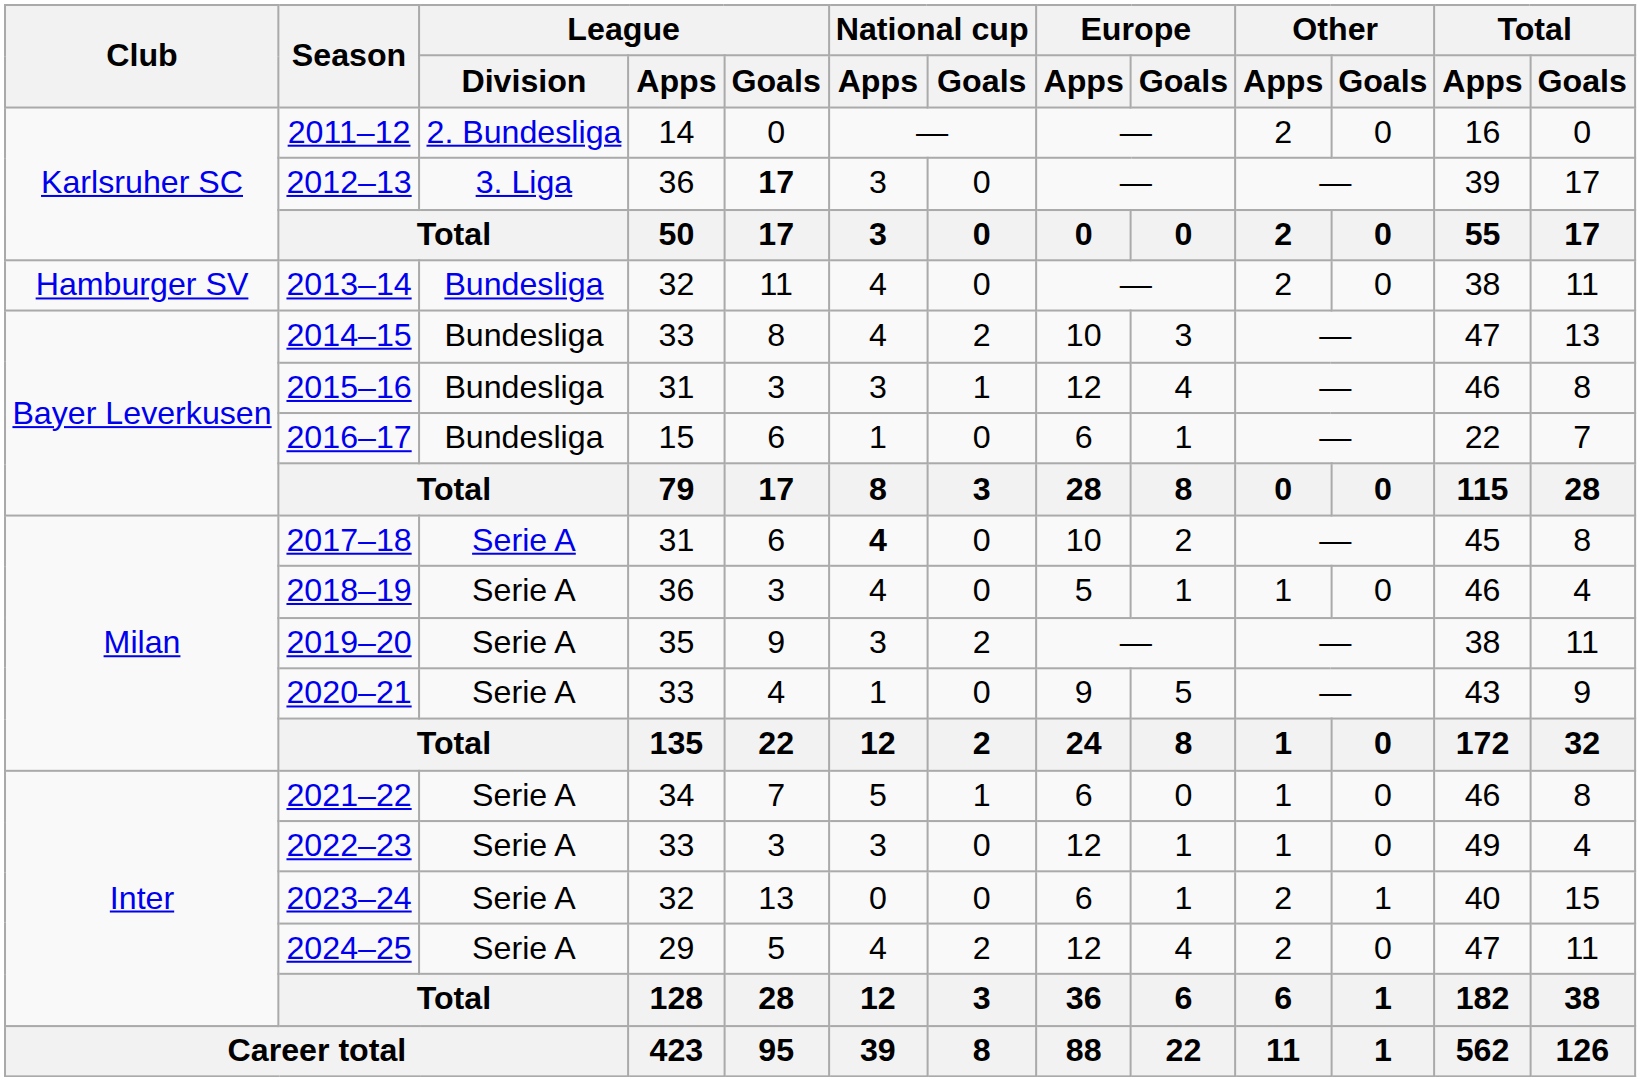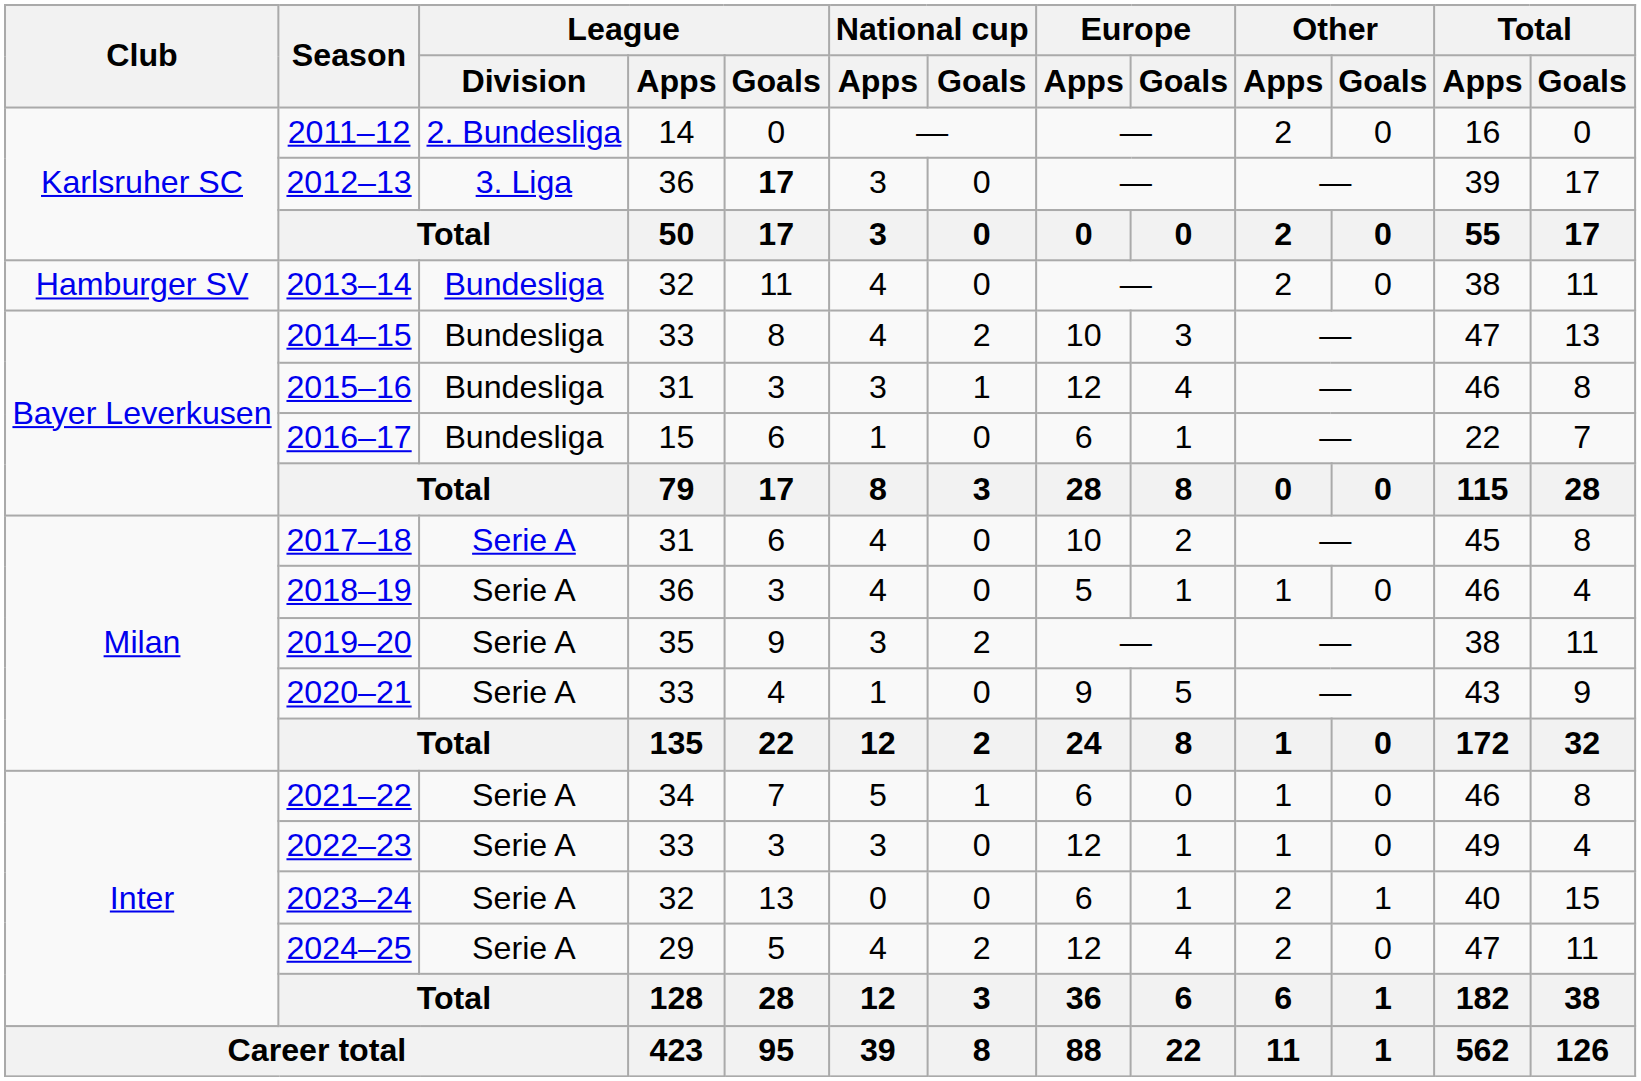(878, 540) bold -> (878, 540) normal
